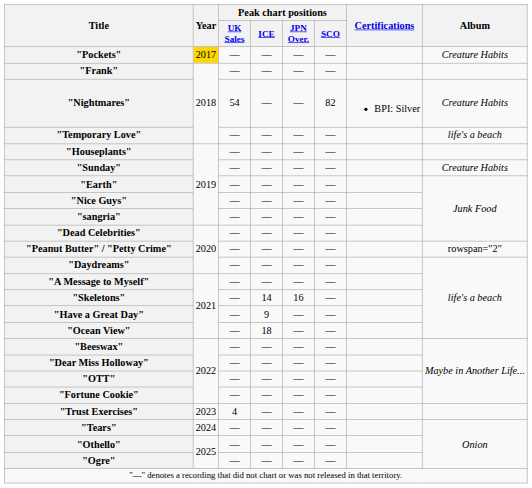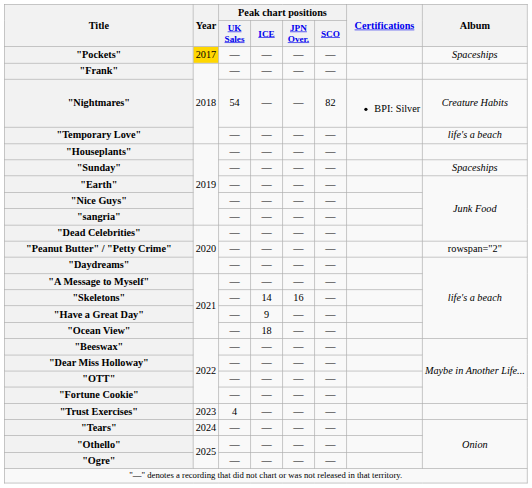(475, 54) Creature Habits -> (475, 54) Spaceships
(475, 168) Creature Habits -> (475, 168) Spaceships
